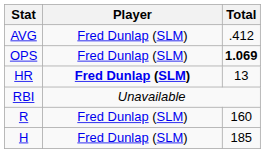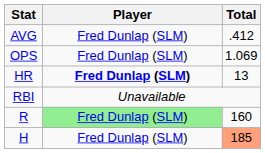(241, 55) bold -> (241, 55) normal
(132, 117) no background -> (132, 117) lightgreen background
(241, 138) no background -> (241, 138) lightsalmon background
